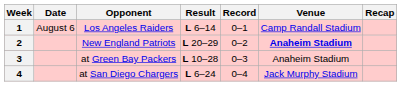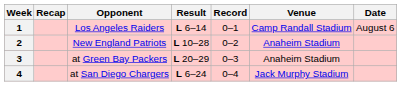columns swapped: (56, 12) <-> (380, 12)
(200, 43) L 20–29 -> (191, 43) L 10–28
(311, 43) bold -> (302, 43) normal
(200, 58) L 10–28 -> (191, 58) L 20–29
